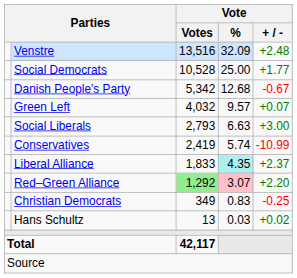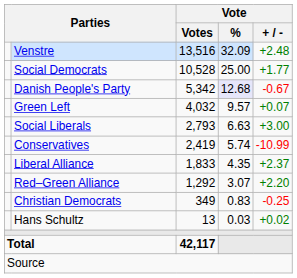(236, 88) no background -> (236, 88) lavender background
(239, 164) paleturquoise background -> (239, 164) no background
(200, 182) lightgreen background -> (200, 182) no background
(239, 182) pink background -> (239, 182) no background
